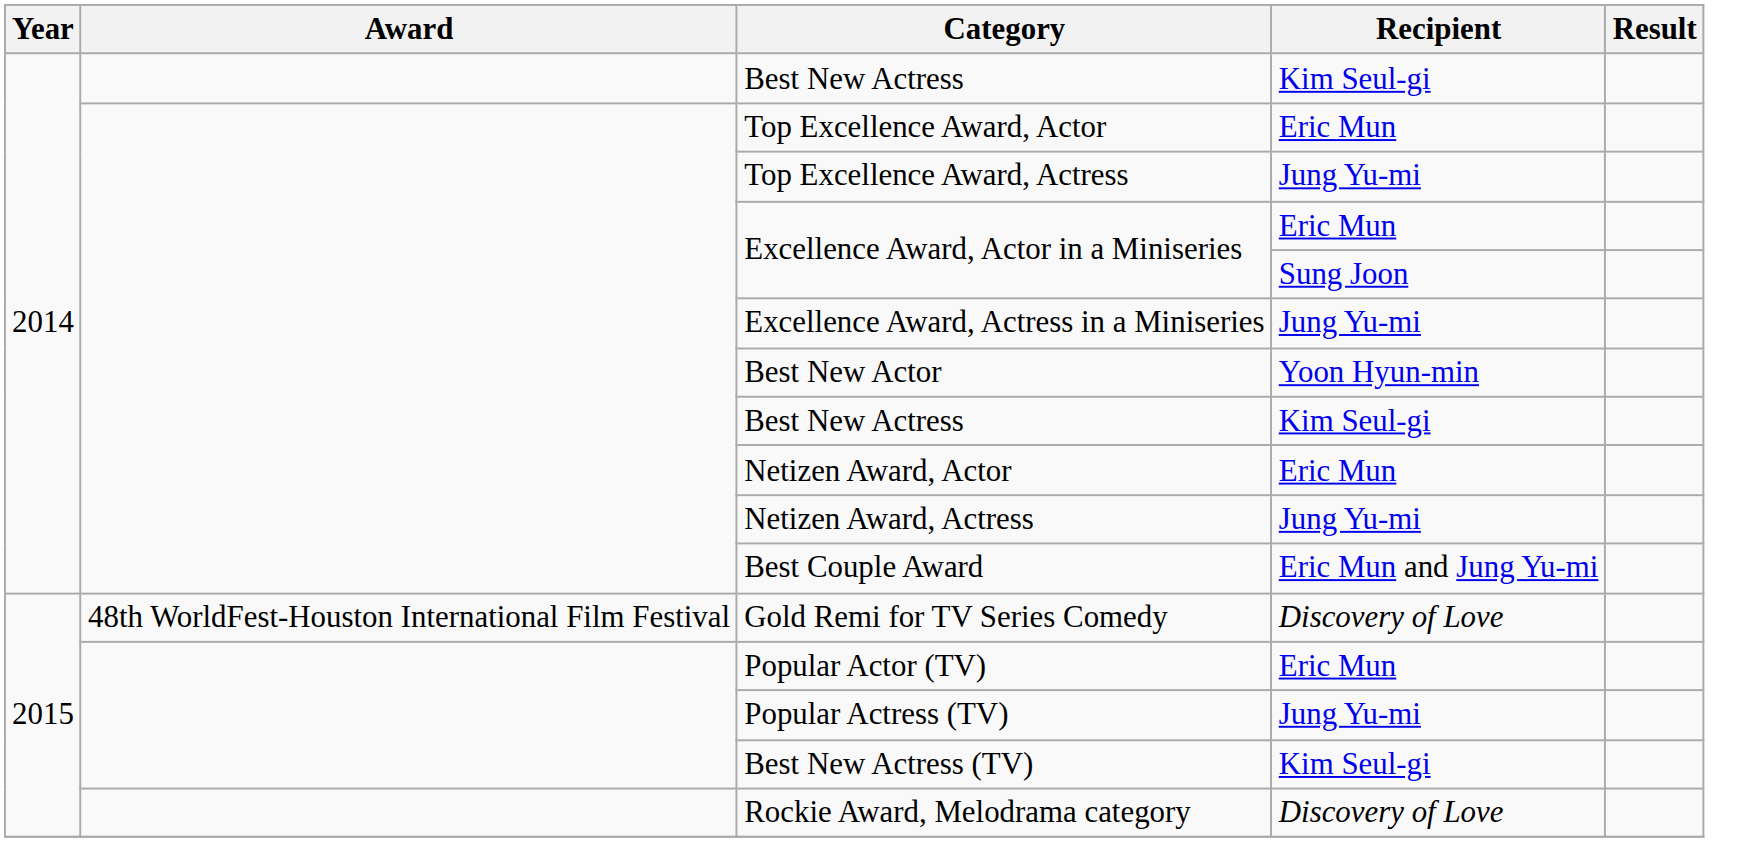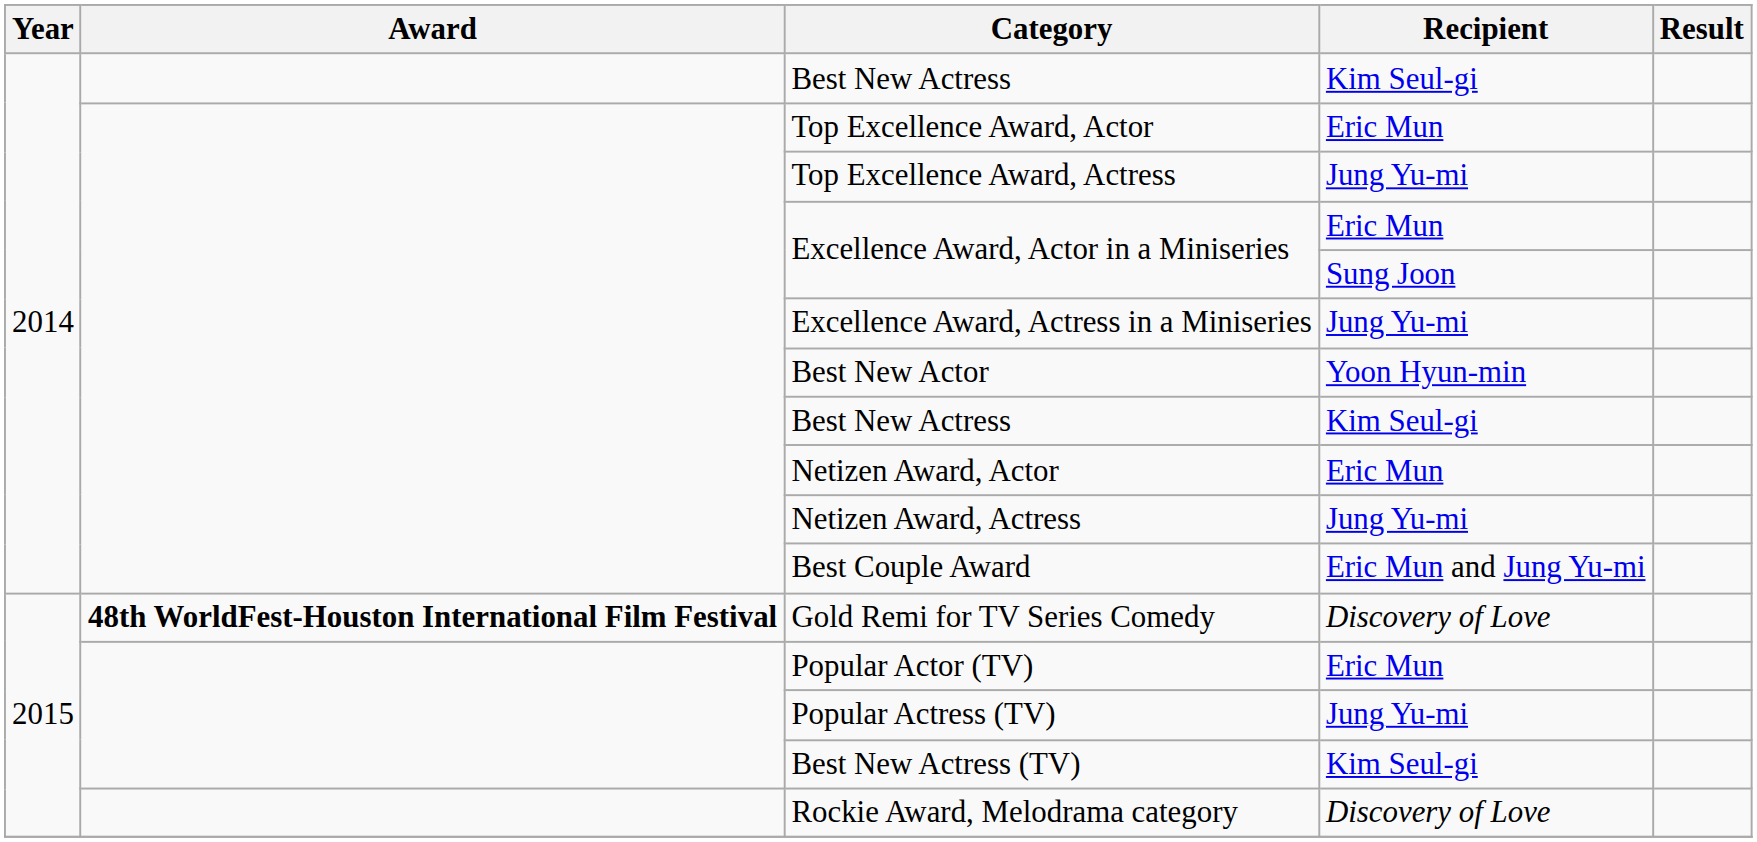(409, 616) normal -> (433, 616) bold
